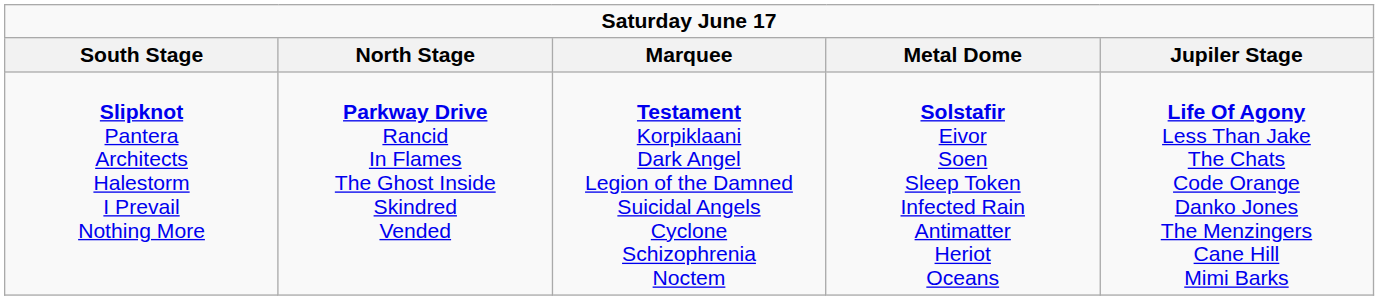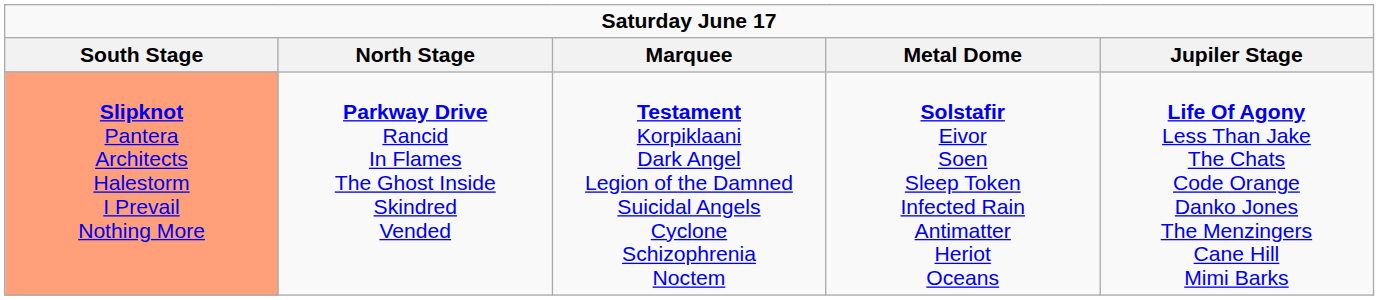(142, 171) no background -> (142, 171) lightsalmon background
